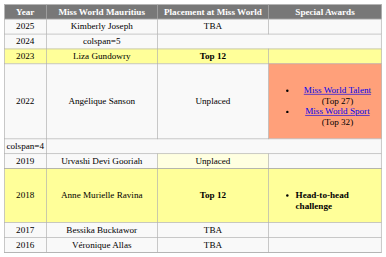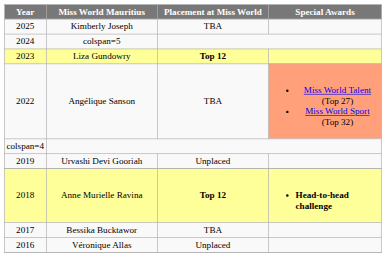(213, 101) Unplaced -> (213, 101) TBA
(213, 160) lightyellow background -> (213, 160) no background
(213, 244) TBA -> (213, 244) Unplaced
